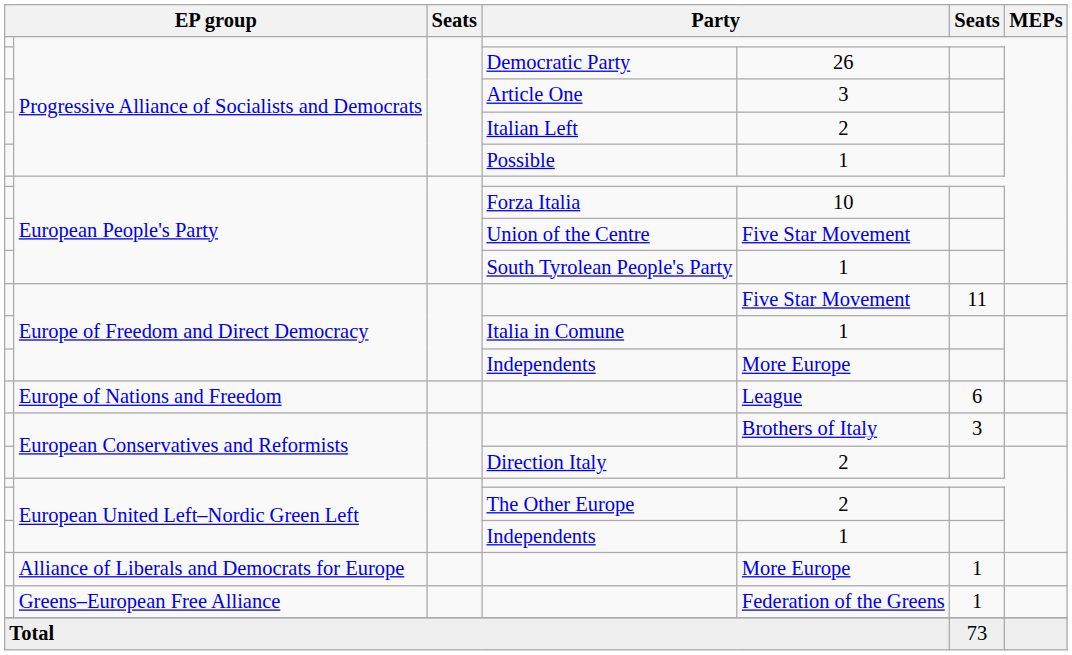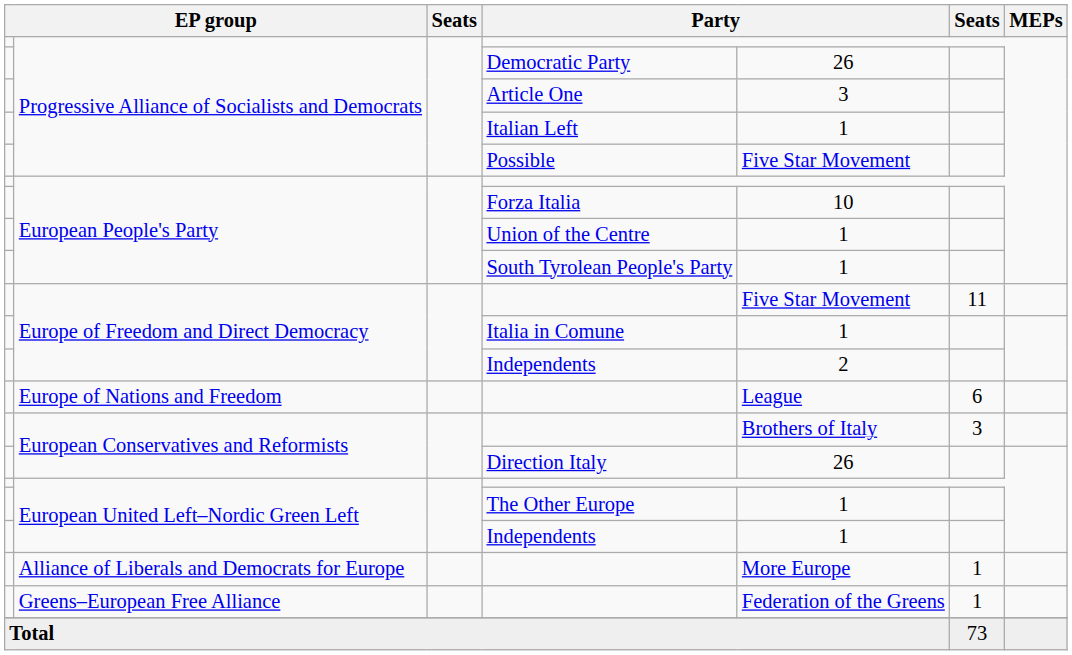(843, 127) 2 -> (843, 127) 1
(843, 160) 1 -> (826, 160) Five Star Movement
(826, 234) Five Star Movement -> (843, 234) 1
(796, 364) More Europe -> (843, 364) 2
(843, 461) 2 -> (843, 461) 26
(843, 503) 2 -> (843, 503) 1
